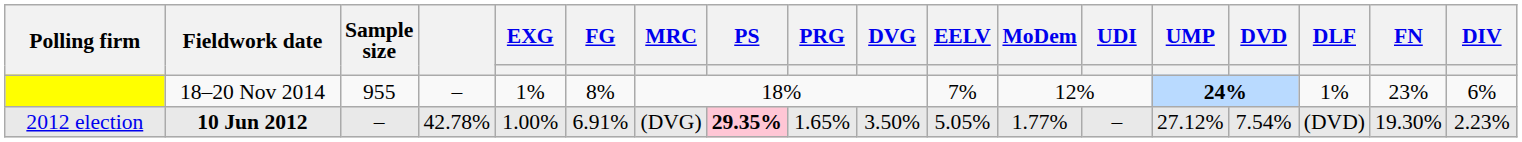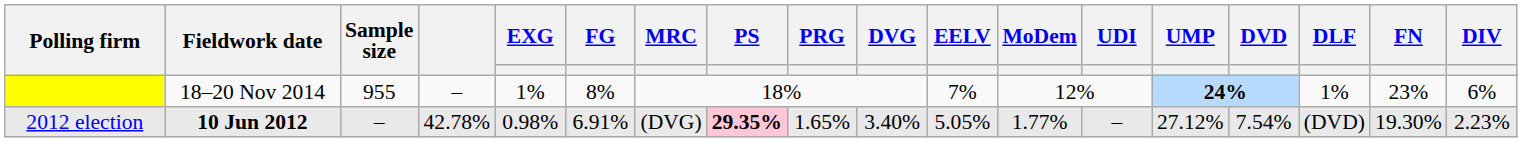(530, 122) 1.00% -> (530, 122) 0.98%
(892, 122) 3.50% -> (892, 122) 3.40%
